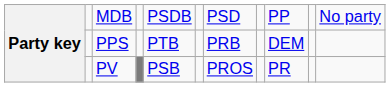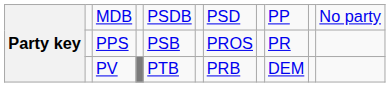(163, 43) PTB -> (164, 43) PSB
(224, 43) PRB -> (230, 43) PROS
(286, 43) DEM -> (279, 43) PR
(164, 69) PSB -> (163, 69) PTB
(230, 69) PROS -> (224, 69) PRB
(279, 69) PR -> (286, 69) DEM
